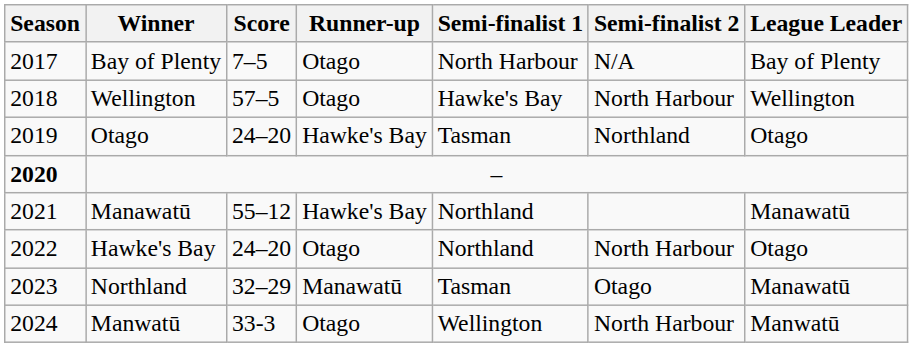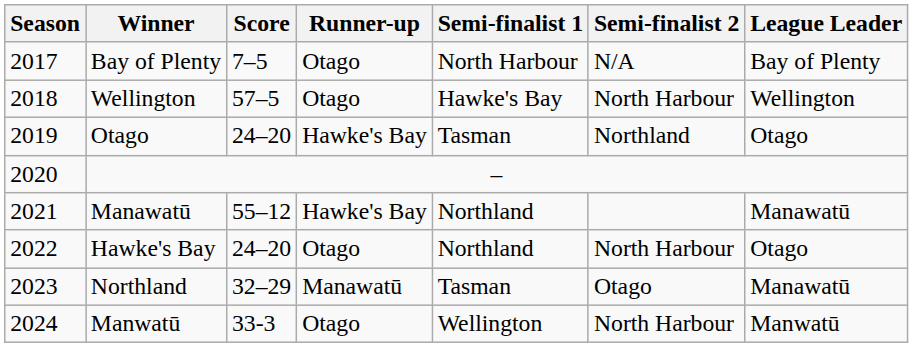(34, 173) bold -> (34, 173) normal
